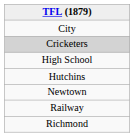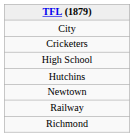(67, 44) lightgrey background -> (67, 44) no background
